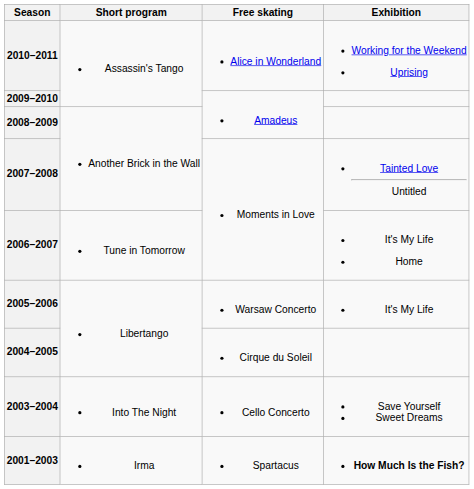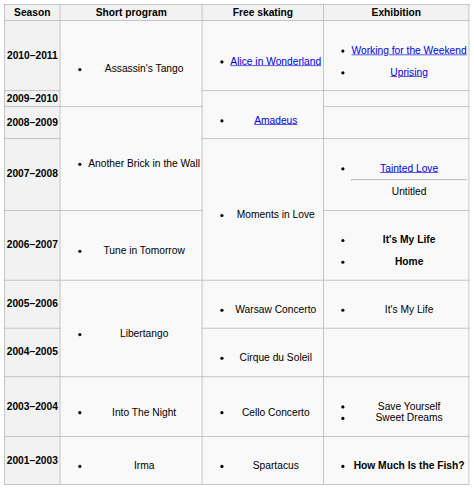(396, 251) normal -> (396, 251) bold
